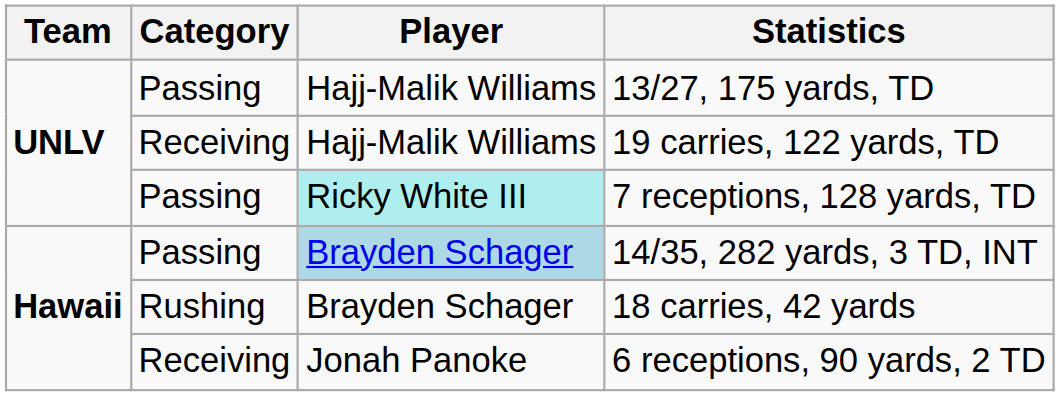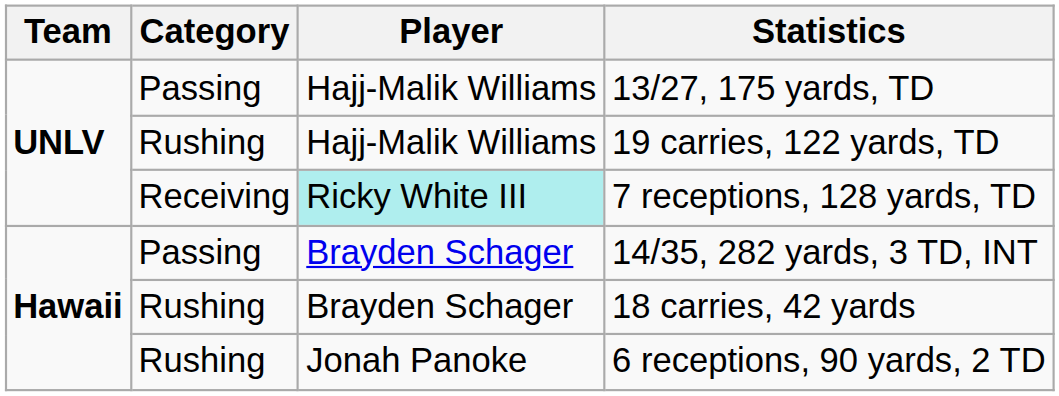(214, 142) Receiving -> (202, 142) Rushing
(200, 196) Passing -> (214, 196) Receiving
(440, 251) lightblue background -> (440, 251) no background
(214, 361) Receiving -> (202, 361) Rushing
